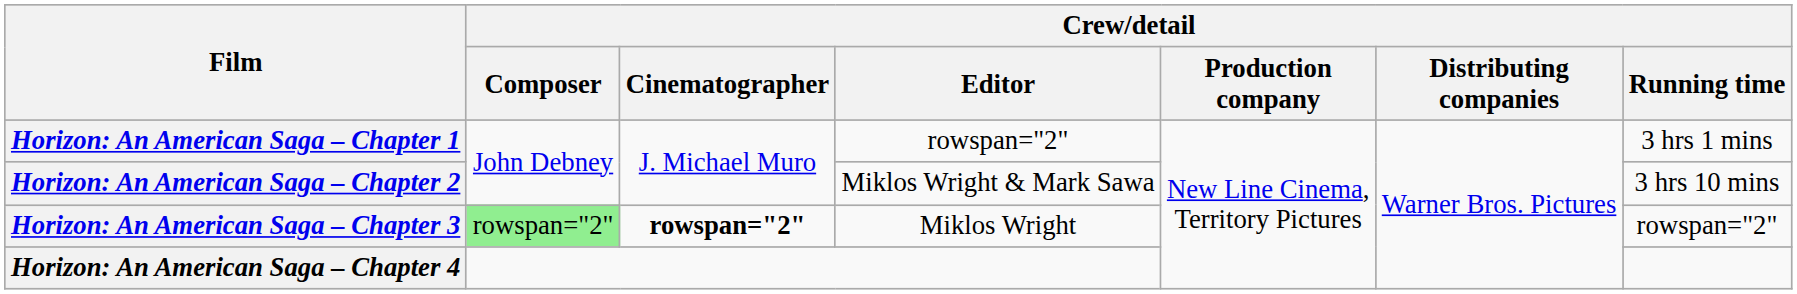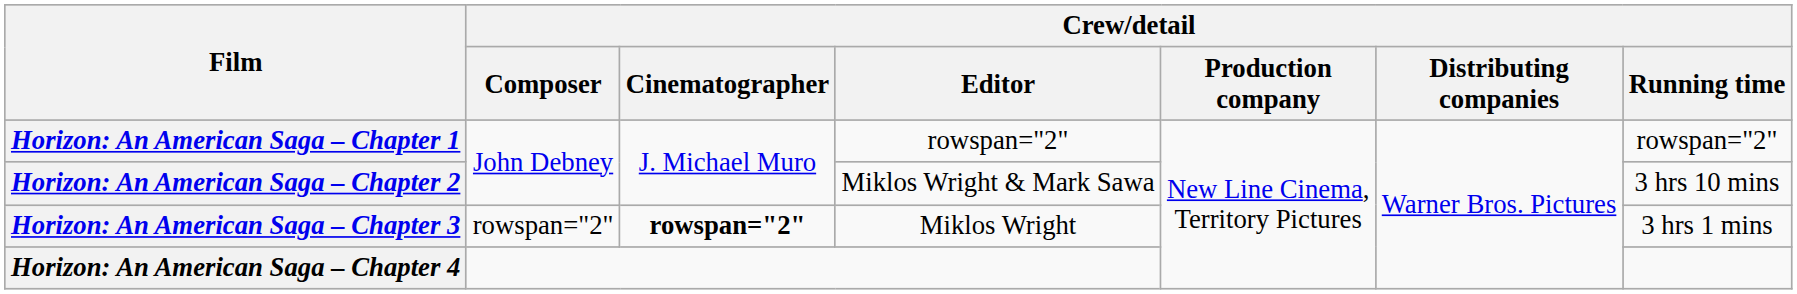(1707, 140) 3 hrs 1 mins -> (1707, 140) rowspan="2"
(543, 225) lightgreen background -> (543, 225) no background
(1707, 225) rowspan="2" -> (1707, 225) 3 hrs 1 mins
